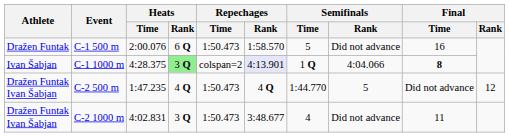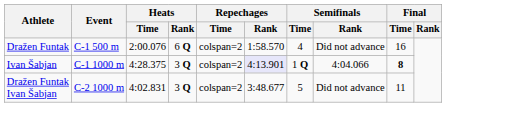(221, 47) 1:50.473 -> (221, 47) colspan=2
(308, 47) 5 -> (300, 47) 4
(183, 64) lightgreen background -> (183, 64) no background
- row: (96, 88)
(221, 117) 1:50.473 -> (221, 88) colspan=2
(308, 117) 4 -> (300, 88) 5
